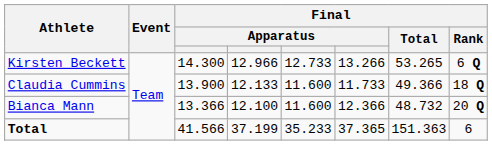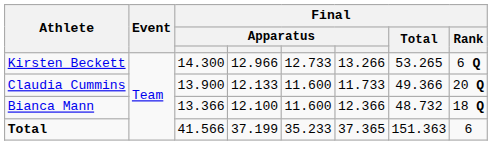(469, 85) 18 Q -> (469, 85) 20 Q
(469, 107) 20 Q -> (469, 107) 18 Q
